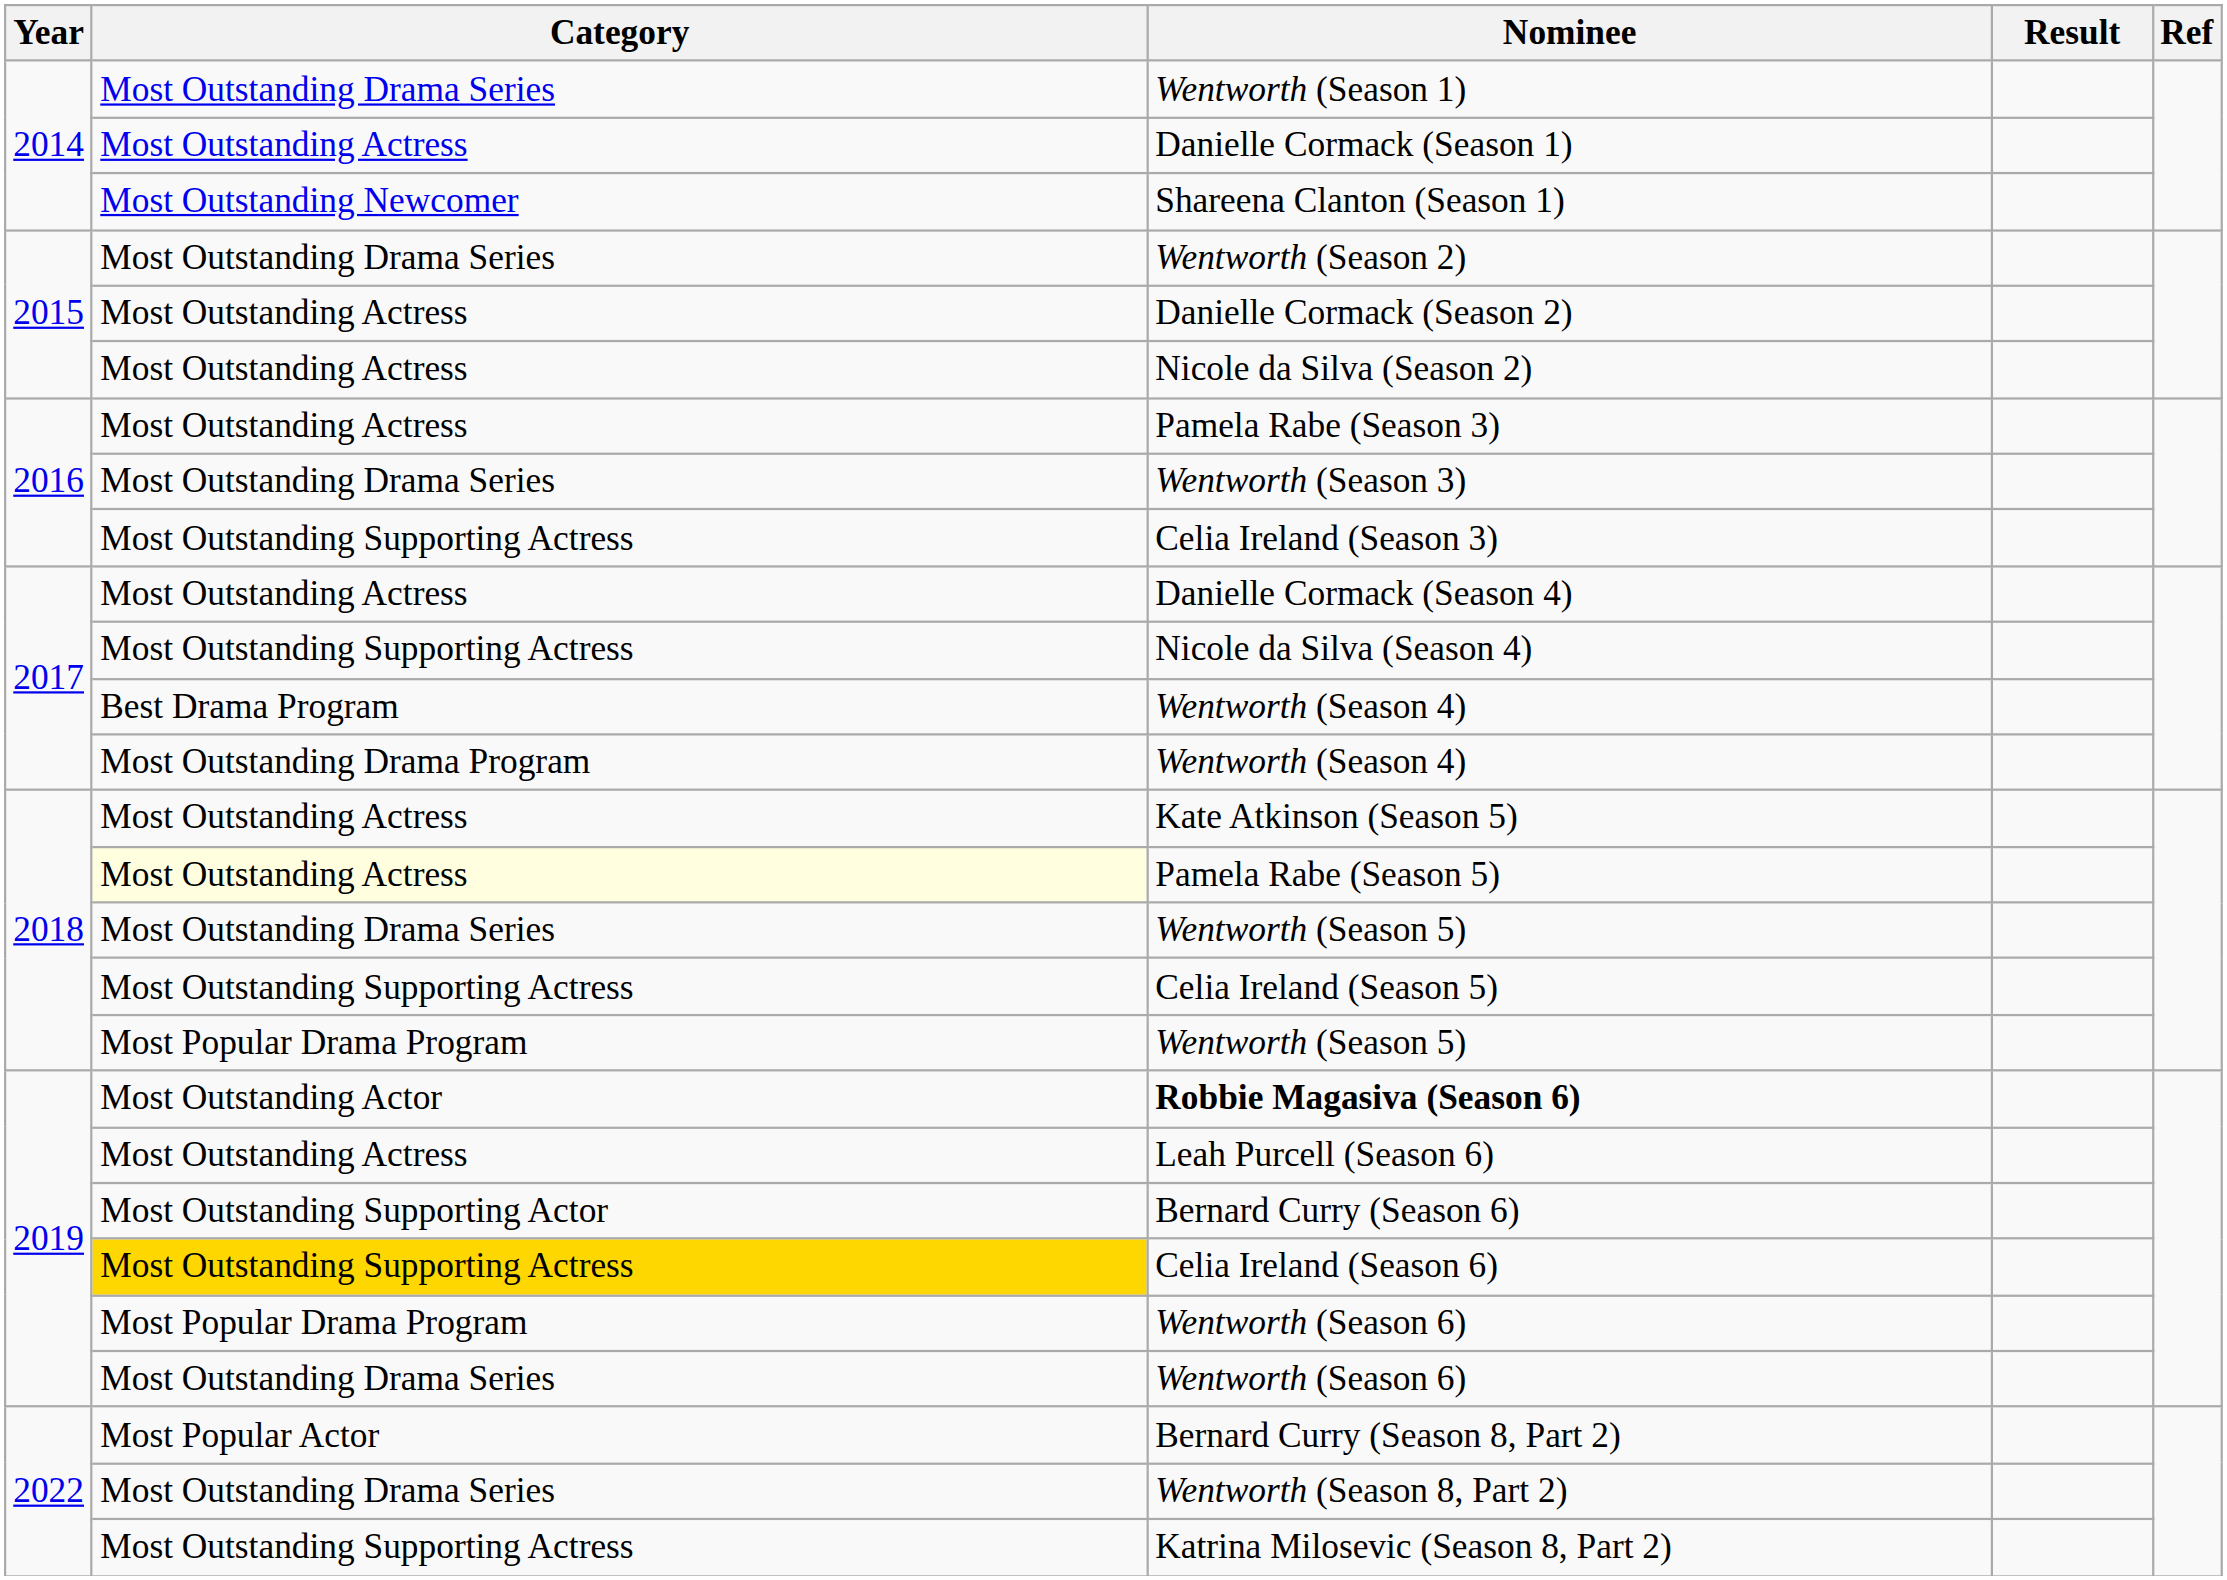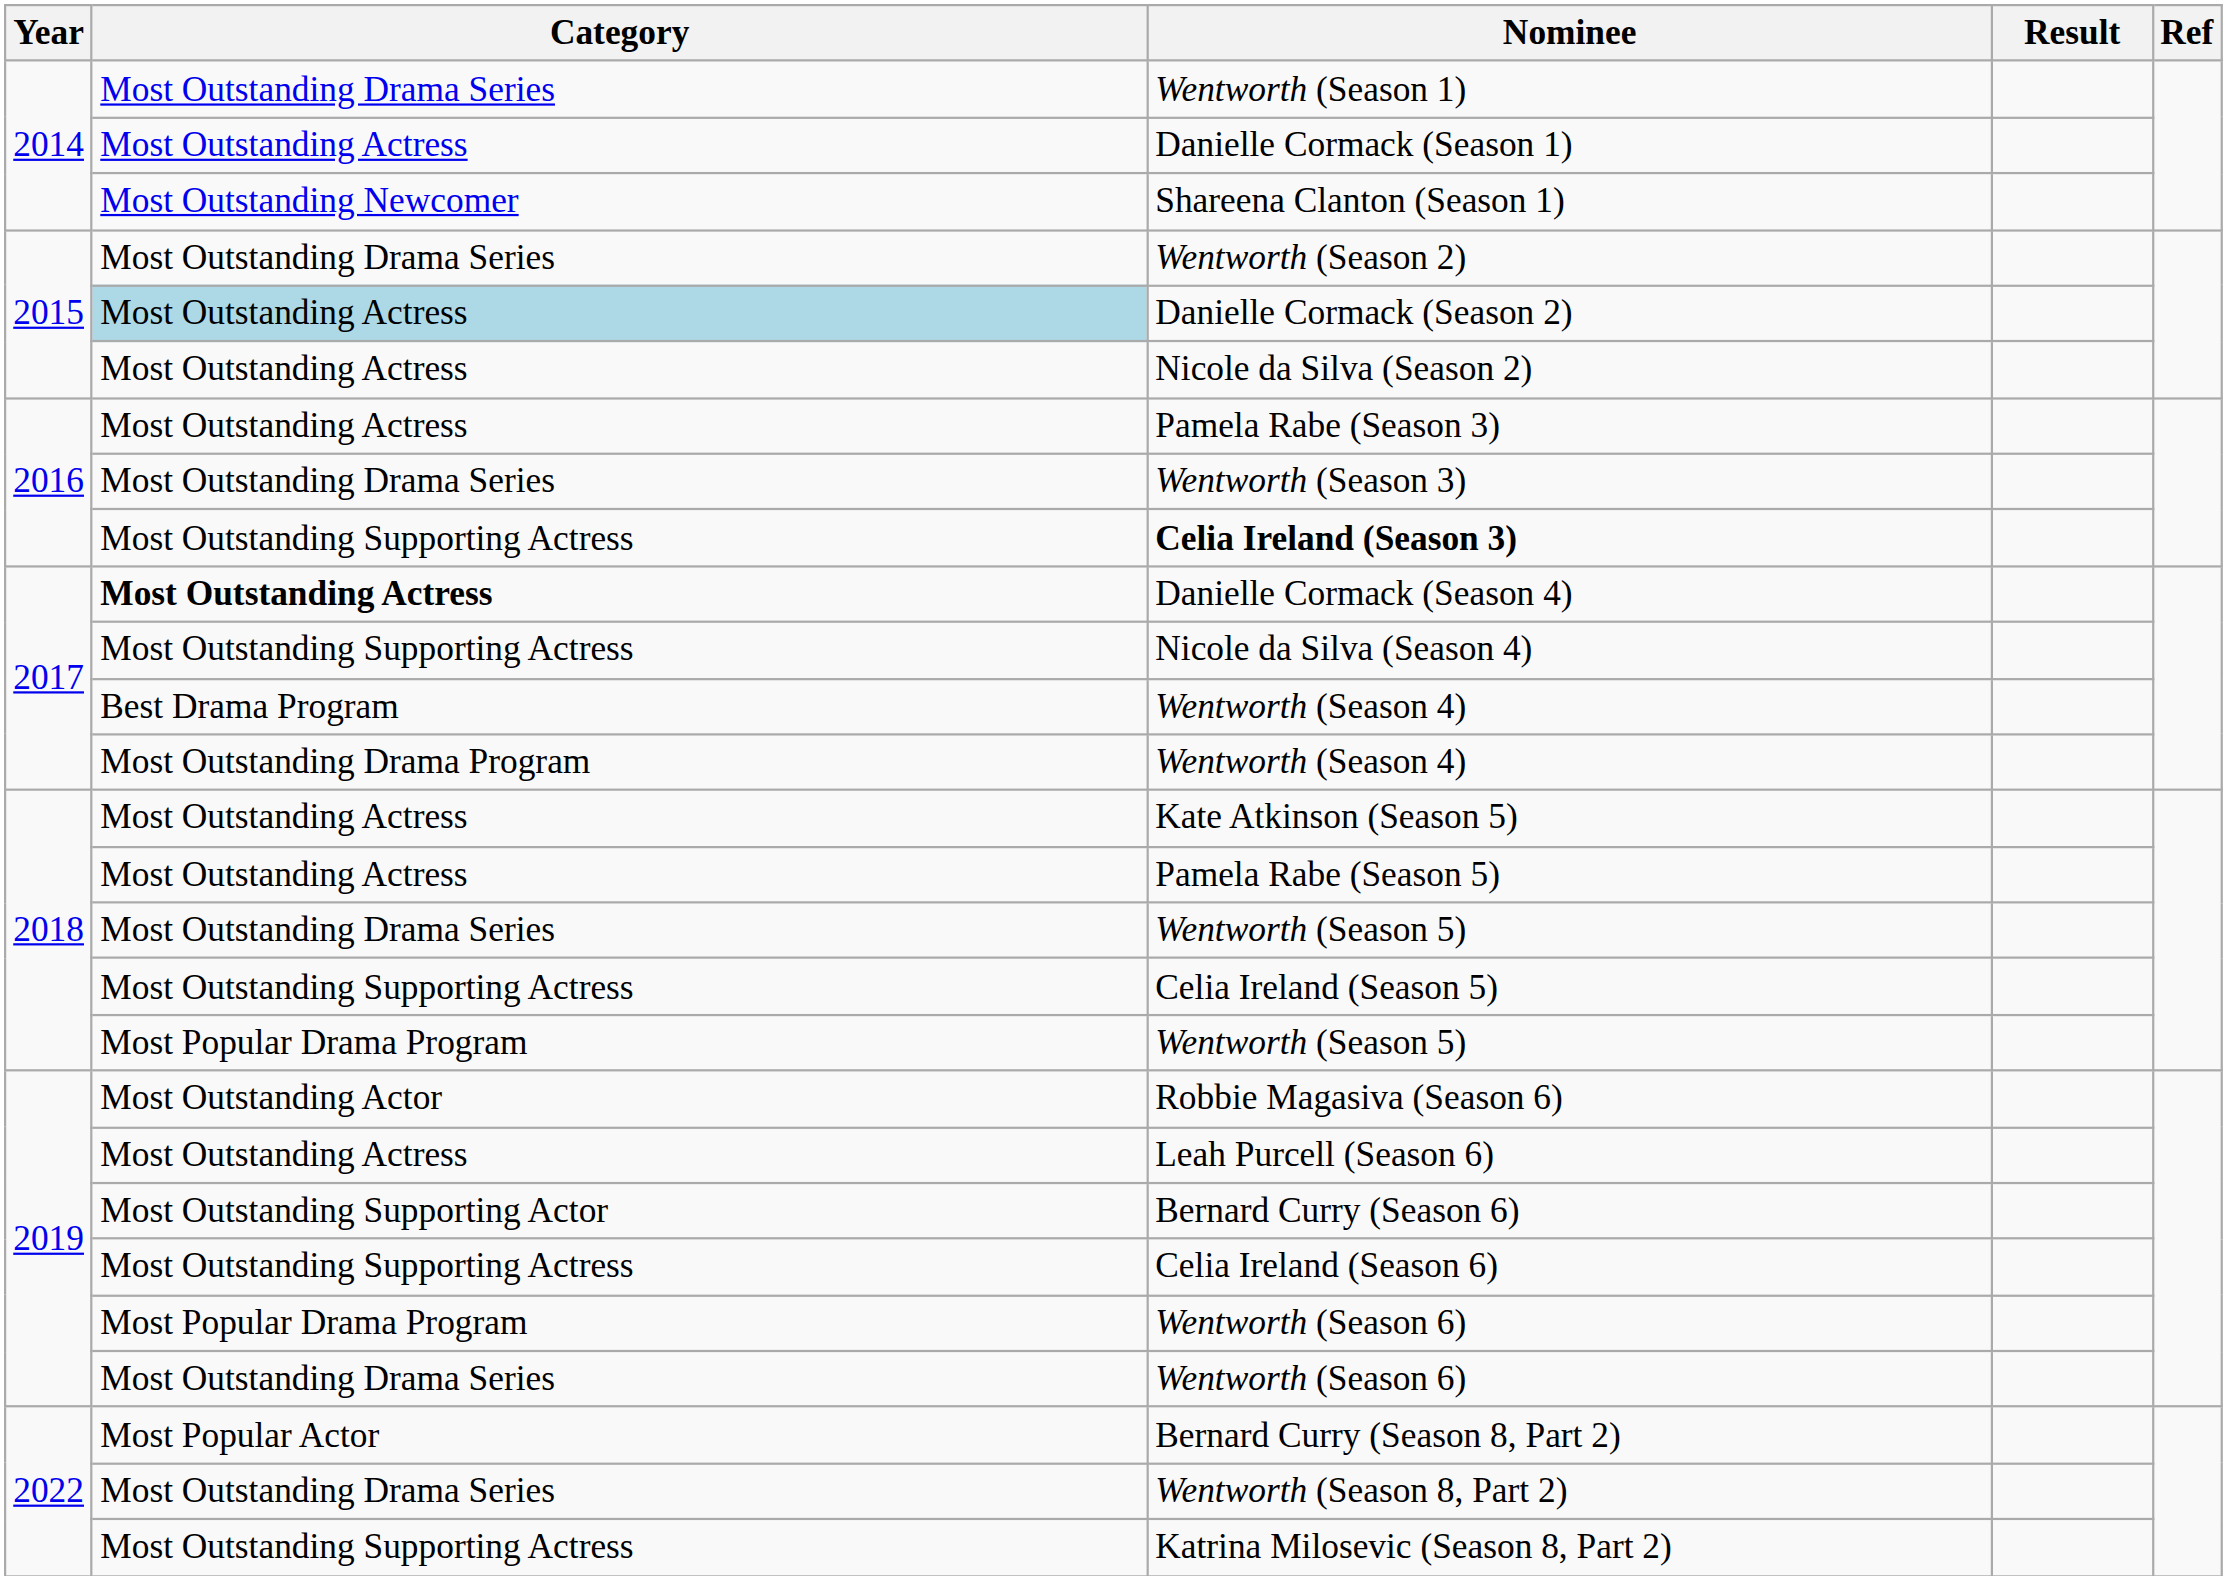(284, 312) no background -> (284, 312) lightblue background
(1327, 537) normal -> (1336, 537) bold
(284, 593) normal -> (296, 593) bold
(284, 873) lightyellow background -> (284, 873) no background
(1368, 1098) bold -> (1359, 1098) normal
(367, 1266) gold background -> (367, 1266) no background
